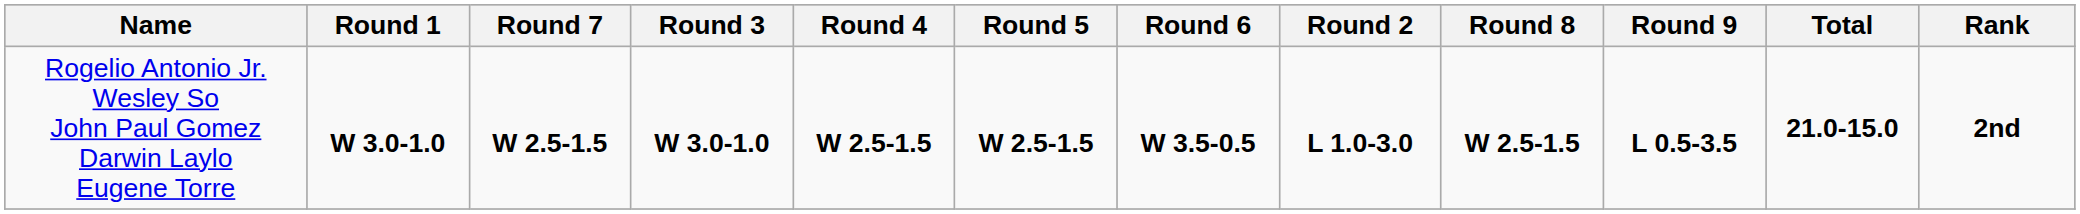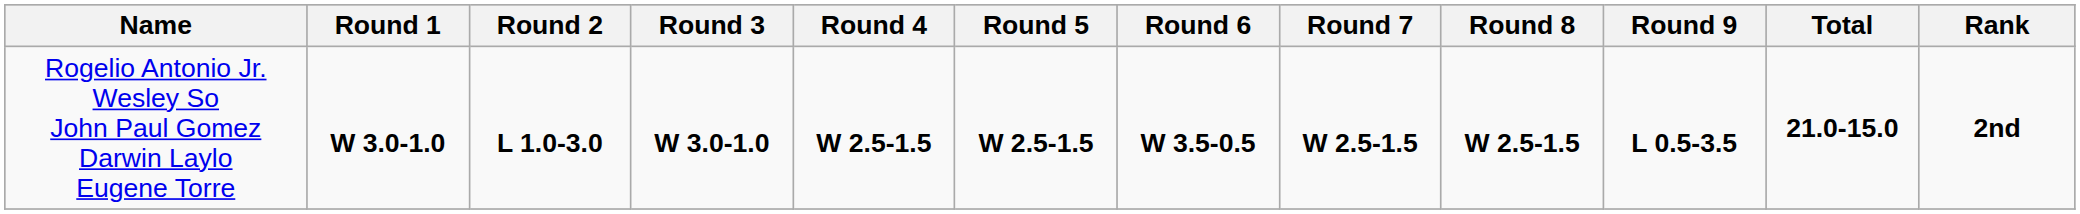columns swapped: (1360, 25) <-> (550, 25)
